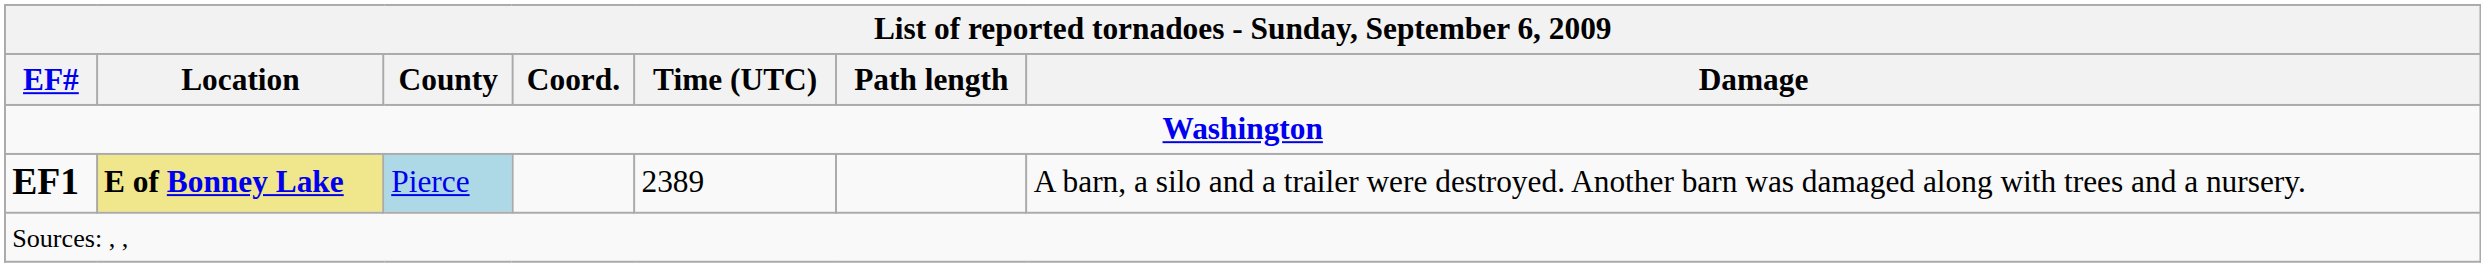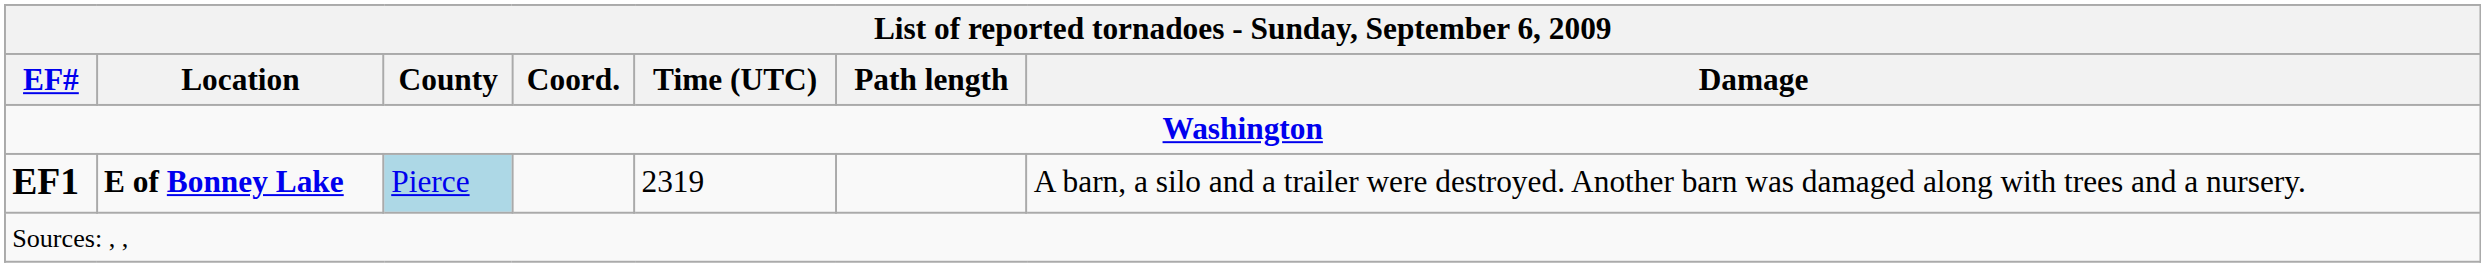(224, 182) khaki background -> (224, 182) no background
(673, 182) 2389 -> (673, 182) 2319
